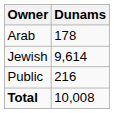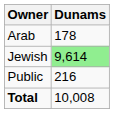(71, 56) no background -> (71, 56) lightgreen background
